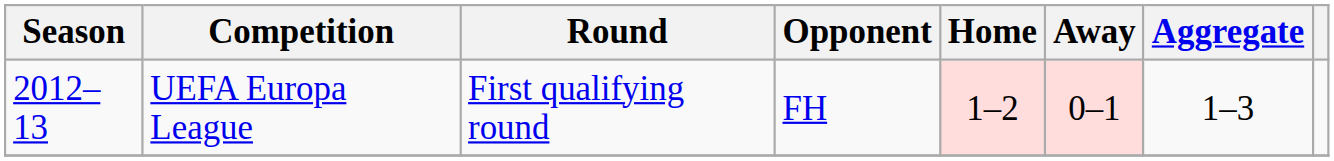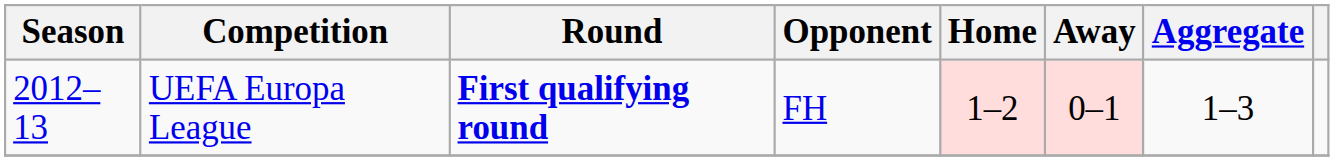(576, 107) normal -> (573, 107) bold
